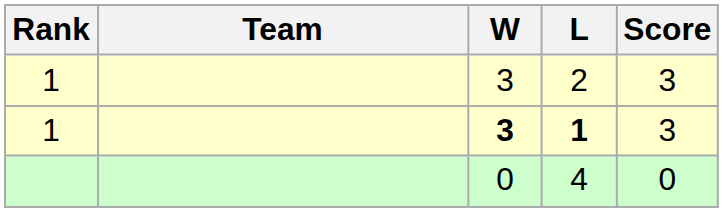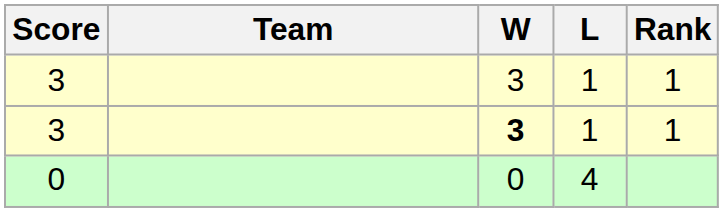columns swapped: (51, 29) <-> (667, 29)
(579, 79) 2 -> (590, 79) 1
(579, 130) bold -> (590, 130) normal
